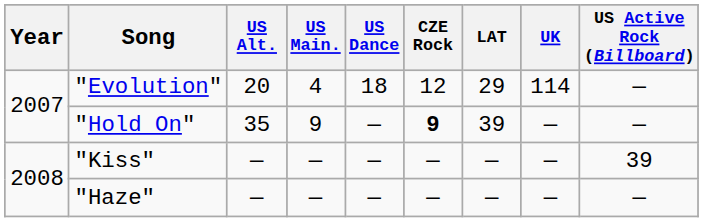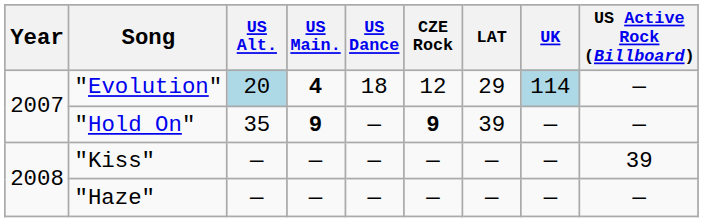(257, 88) no background -> (257, 88) lightblue background
(316, 88) normal -> (316, 88) bold
(550, 88) no background -> (550, 88) lightblue background
(316, 125) normal -> (316, 125) bold
